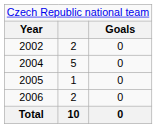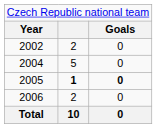(73, 81) normal -> (73, 81) bold
(120, 81) normal -> (120, 81) bold
